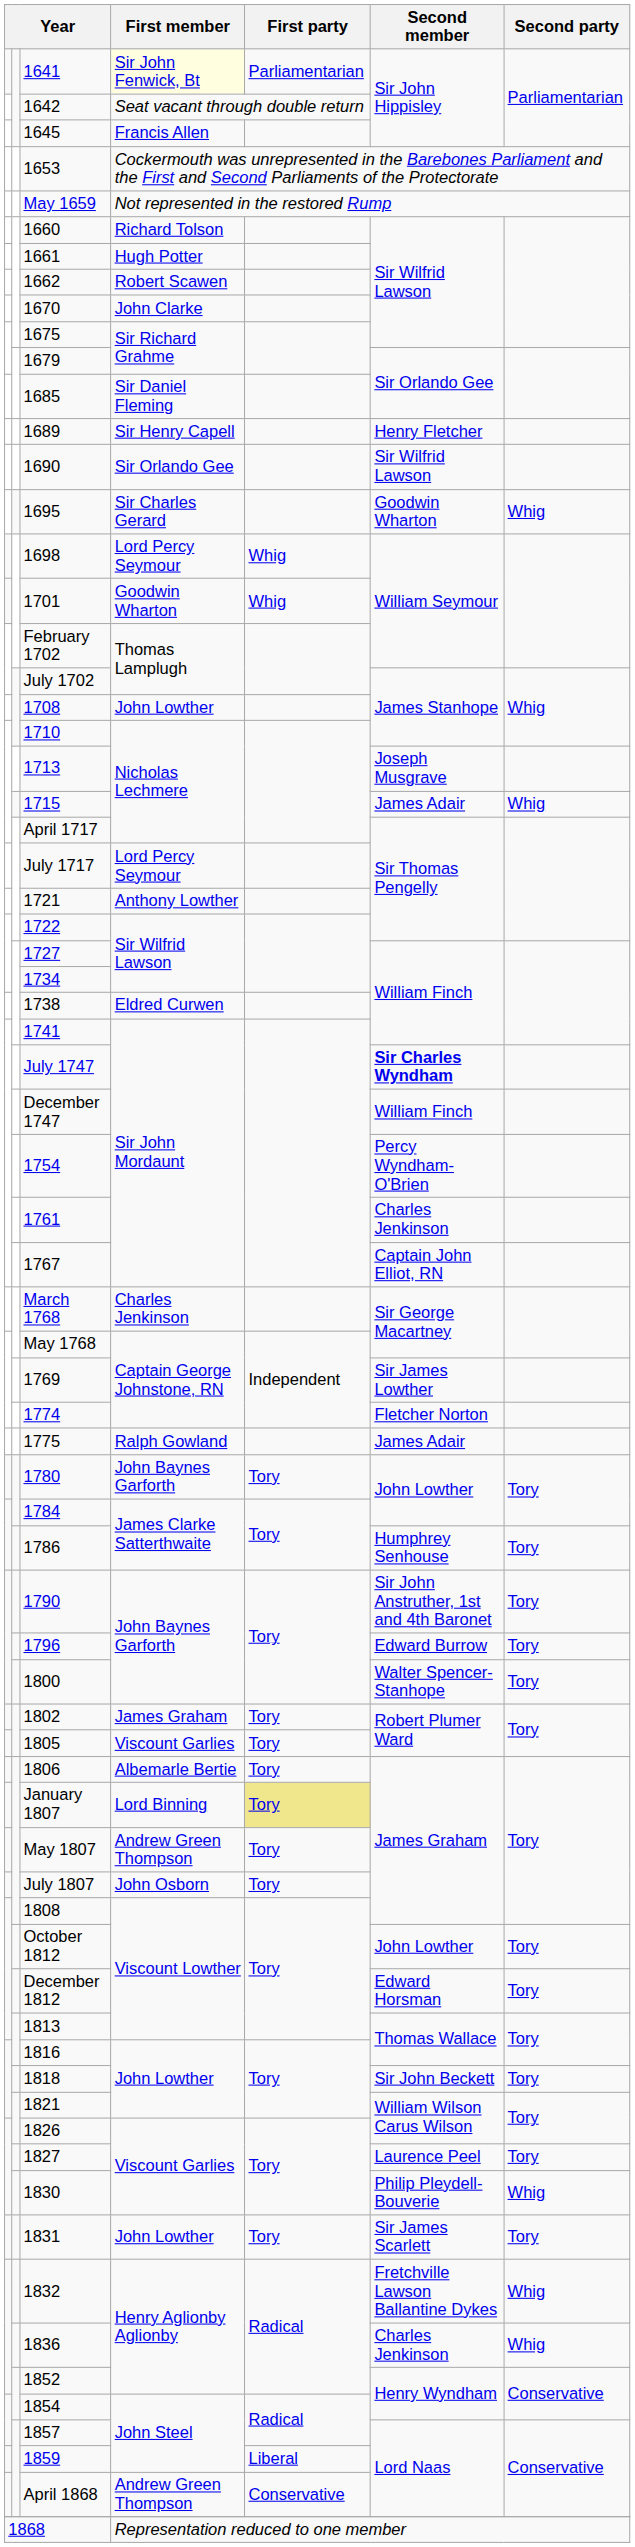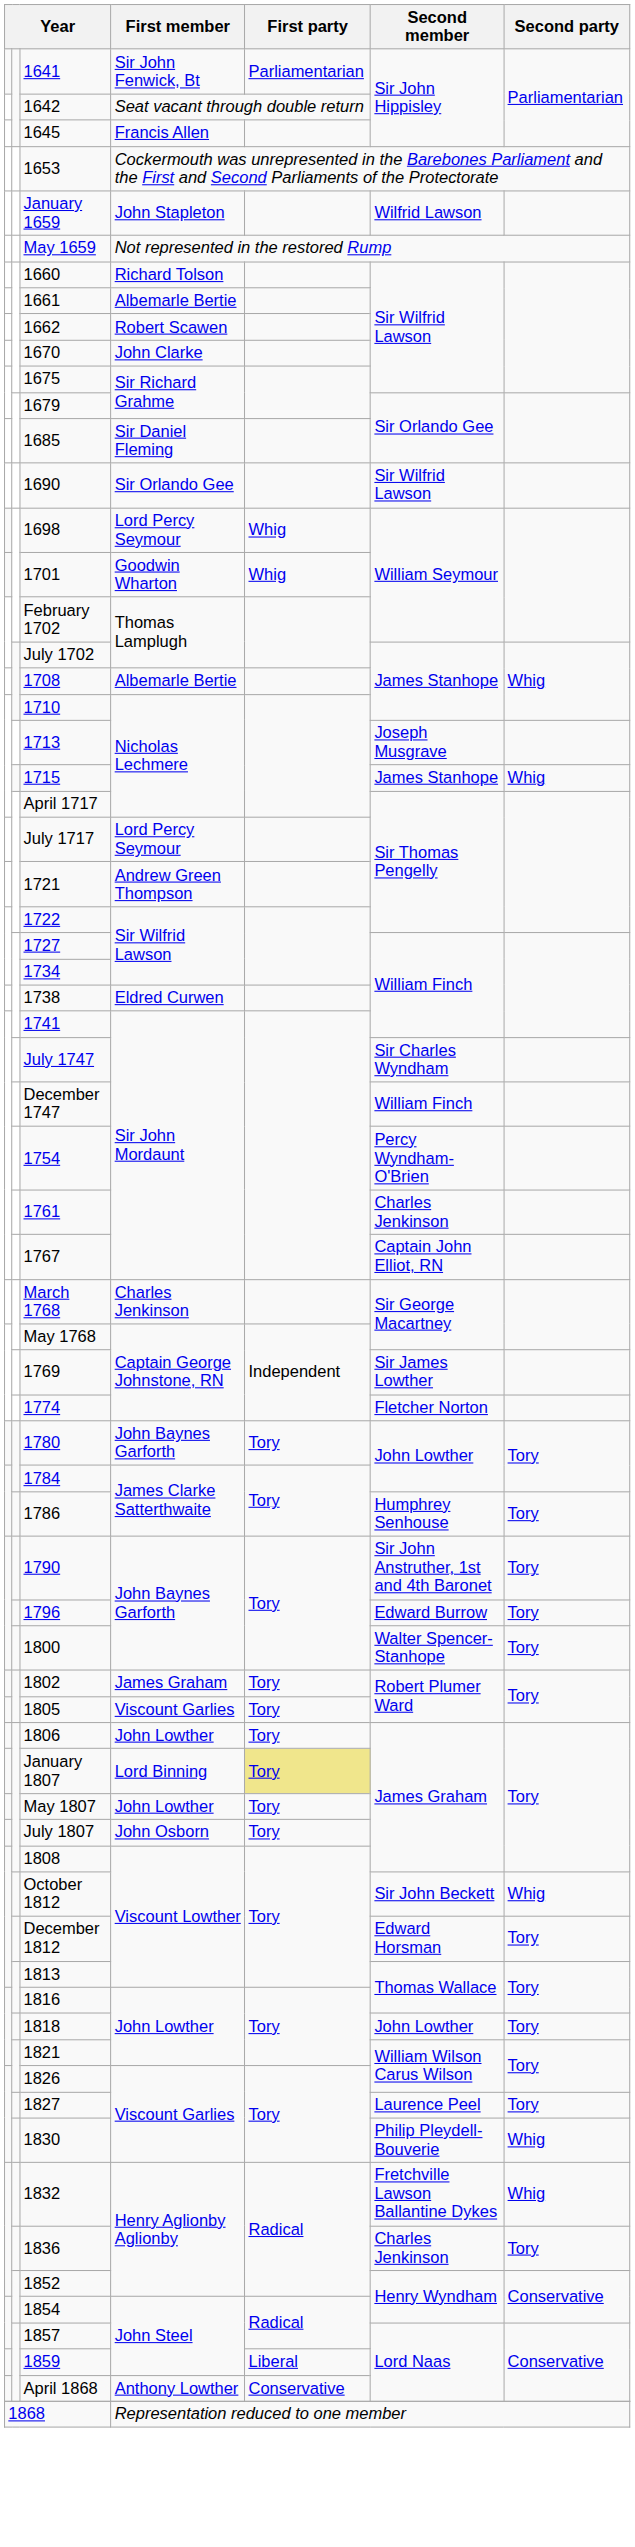(157, 71) lightyellow background -> (157, 71) no background
+ row: (53, 213)
(159, 256) Hugh Potter -> (176, 300) Albemarle Bertie
- row: (42, 431)
- row: (42, 511)
(164, 707) John Lowther -> (176, 681) Albemarle Bertie
(420, 804) James Adair -> (436, 777) James Stanhope
(177, 901) Anthony Lowther -> (168, 884) Andrew Green Thompson
(418, 1067) bold -> (415, 1059) normal
- row: (42, 1441)
(176, 1769) Albemarle Bertie -> (164, 1735) John Lowther
(168, 1849) Andrew Green Thompson -> (164, 1806) John Lowther
(424, 1946) John Lowther -> (434, 1894) Sir John Beckett
(523, 1946) Tory -> (526, 1894) Whig
(434, 2078) Sir John Beckett -> (424, 2026) John Lowther
- row: (42, 2237)
(526, 2345) Whig -> (523, 2248) Tory
(168, 2494) Andrew Green Thompson -> (177, 2388) Anthony Lowther
